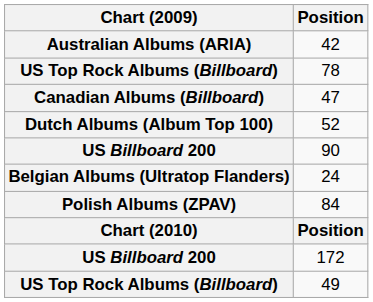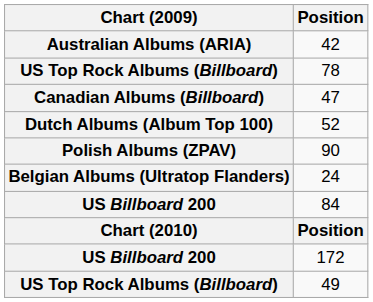(149, 151) US Billboard 200 -> (149, 151) Polish Albums (ZPAV)
(149, 204) Polish Albums (ZPAV) -> (149, 204) US Billboard 200
